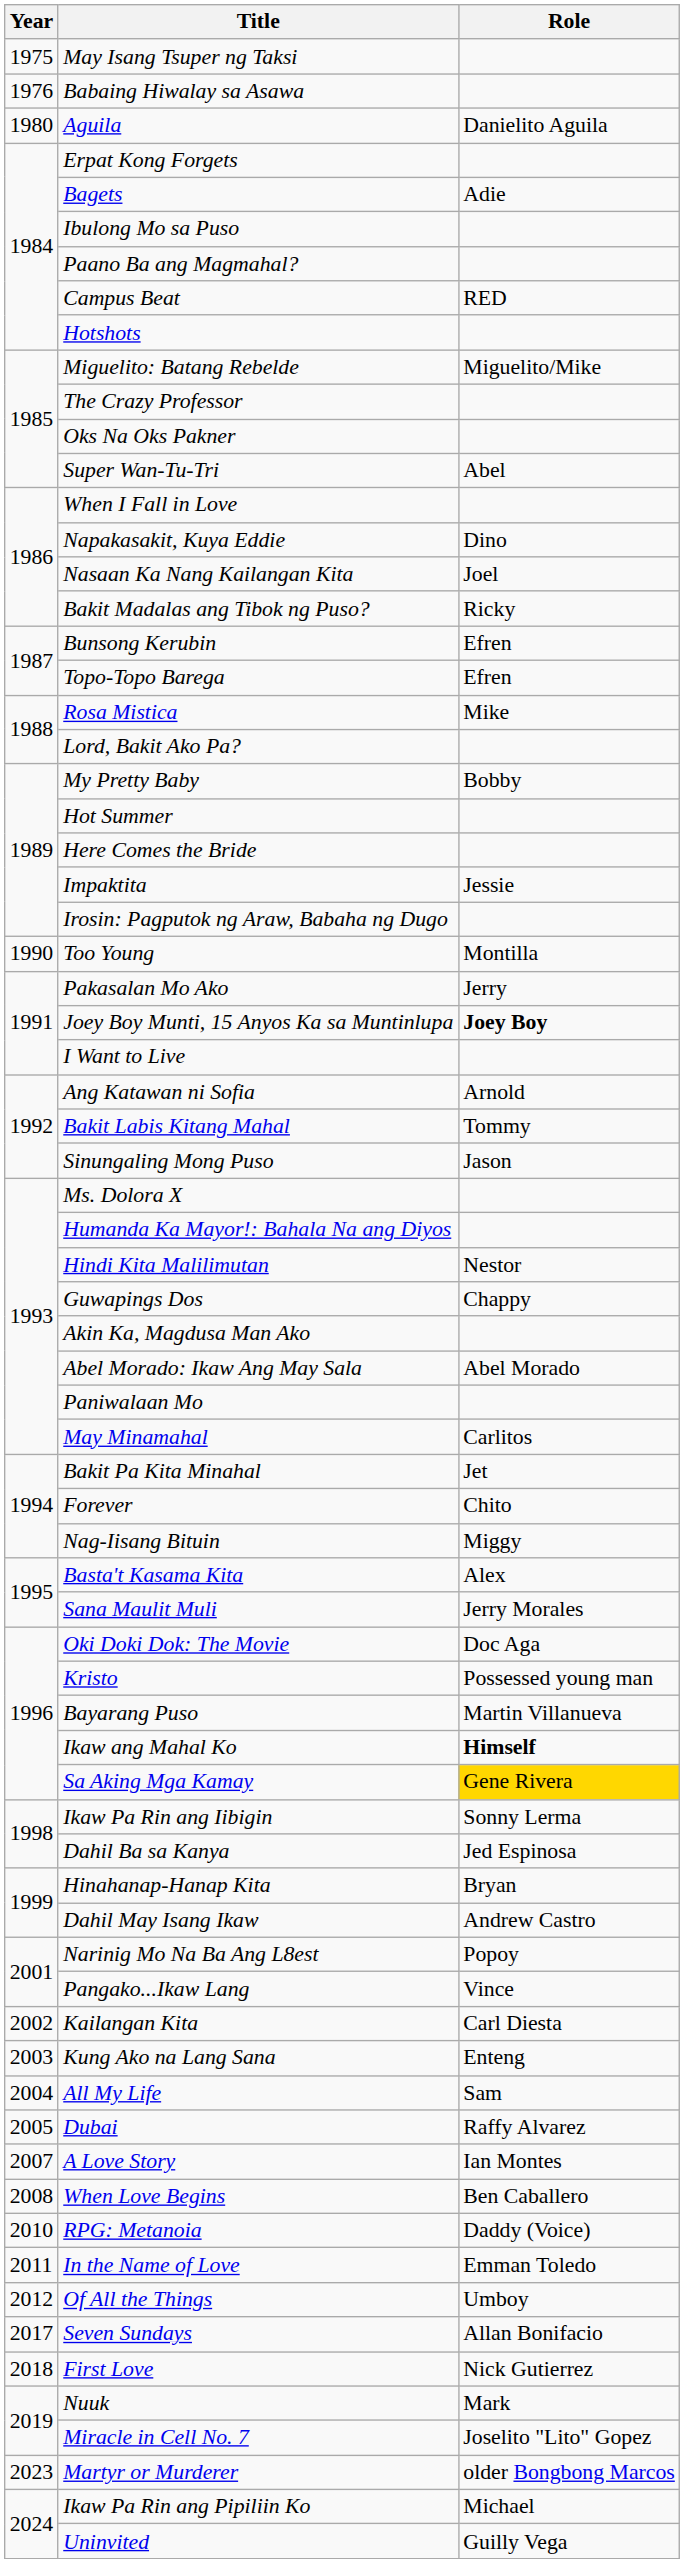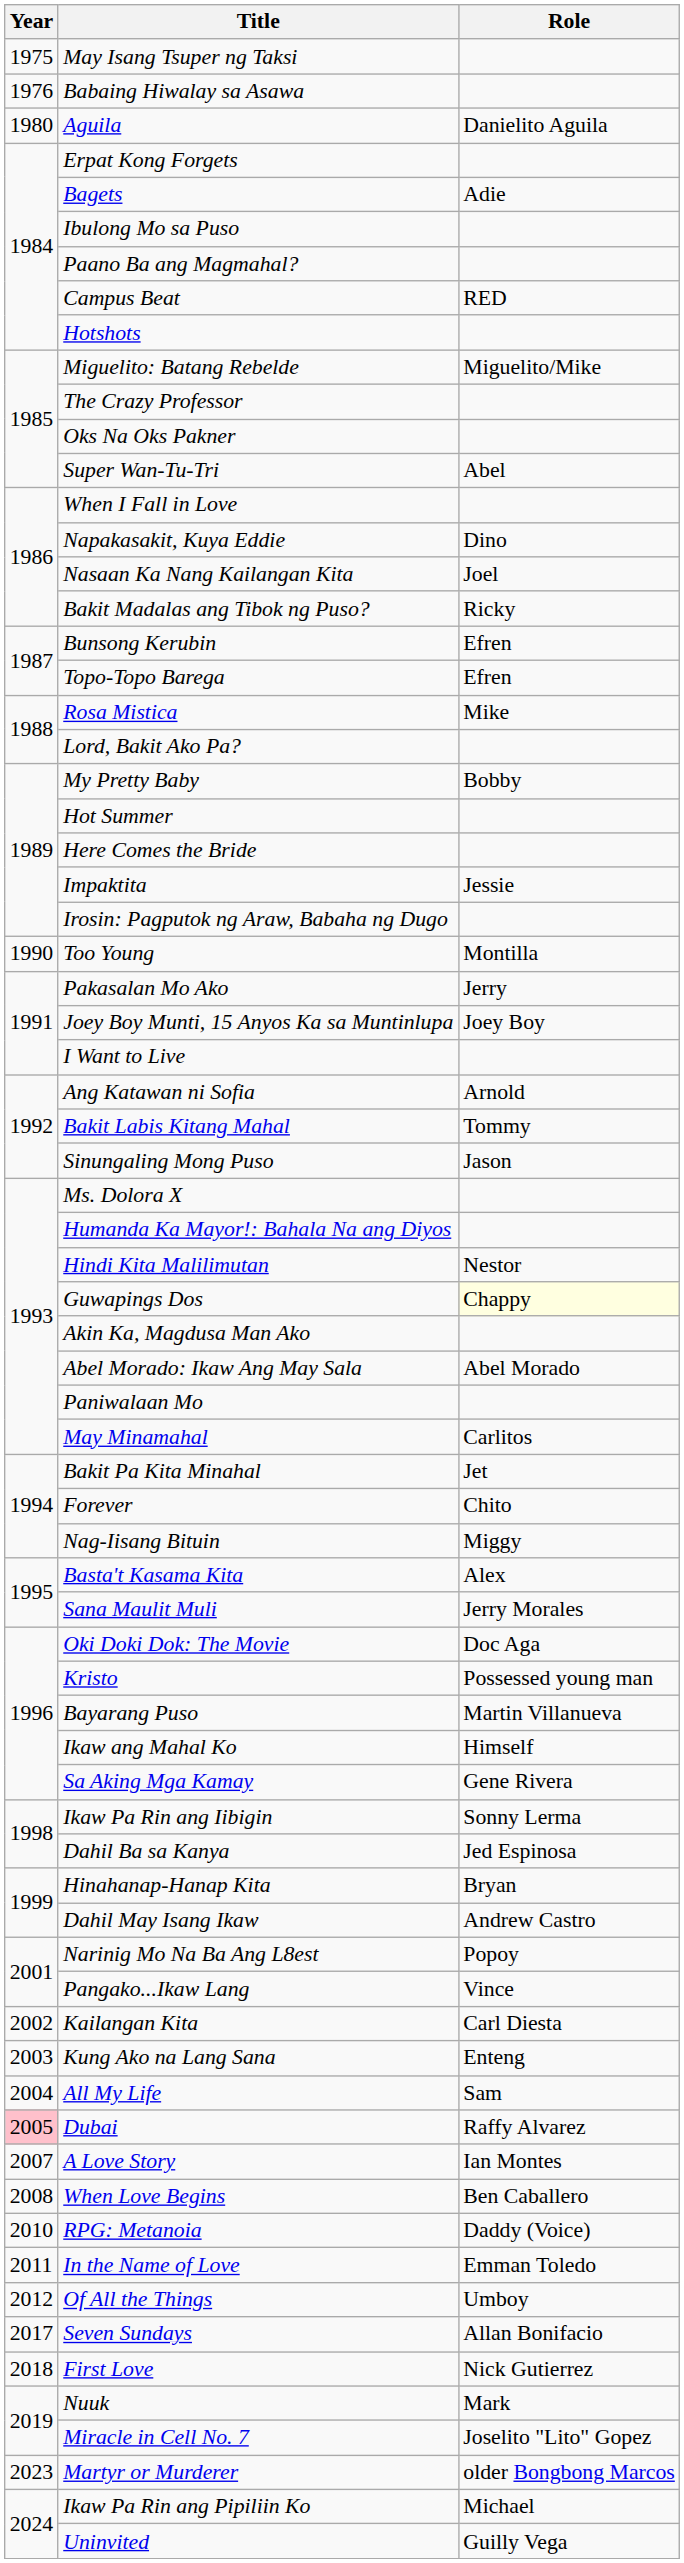(505, 1022) bold -> (504, 1022) normal
(497, 1298) no background -> (497, 1298) lightyellow background
(500, 1747) bold -> (498, 1747) normal
(518, 1781) gold background -> (518, 1781) no background
(31, 2126) no background -> (31, 2126) pink background
